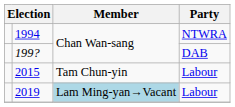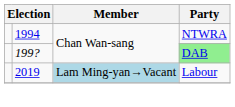(195, 53) no background -> (195, 53) lightgreen background
- row: (27, 72)
